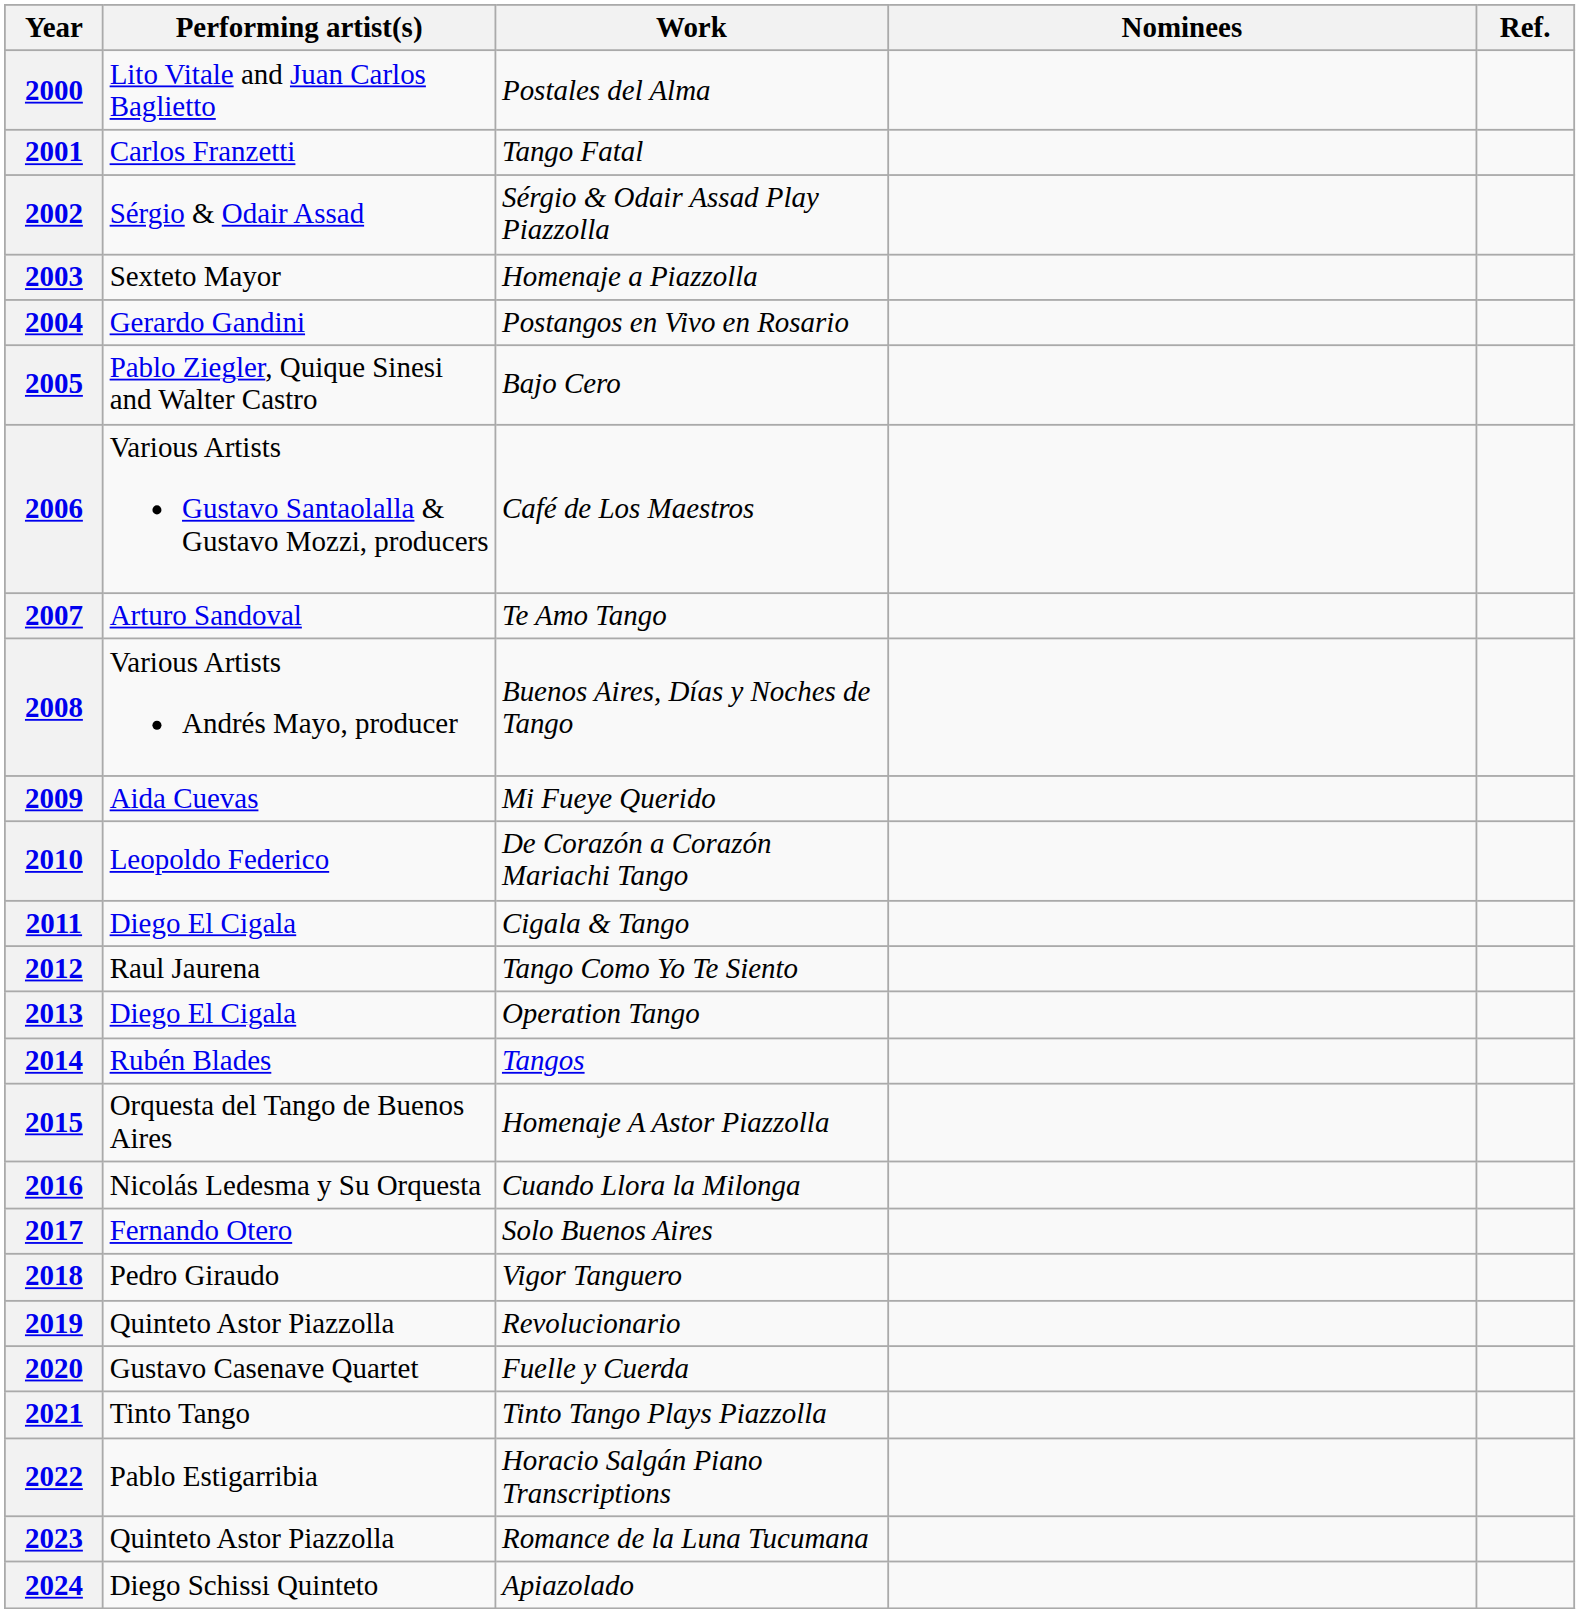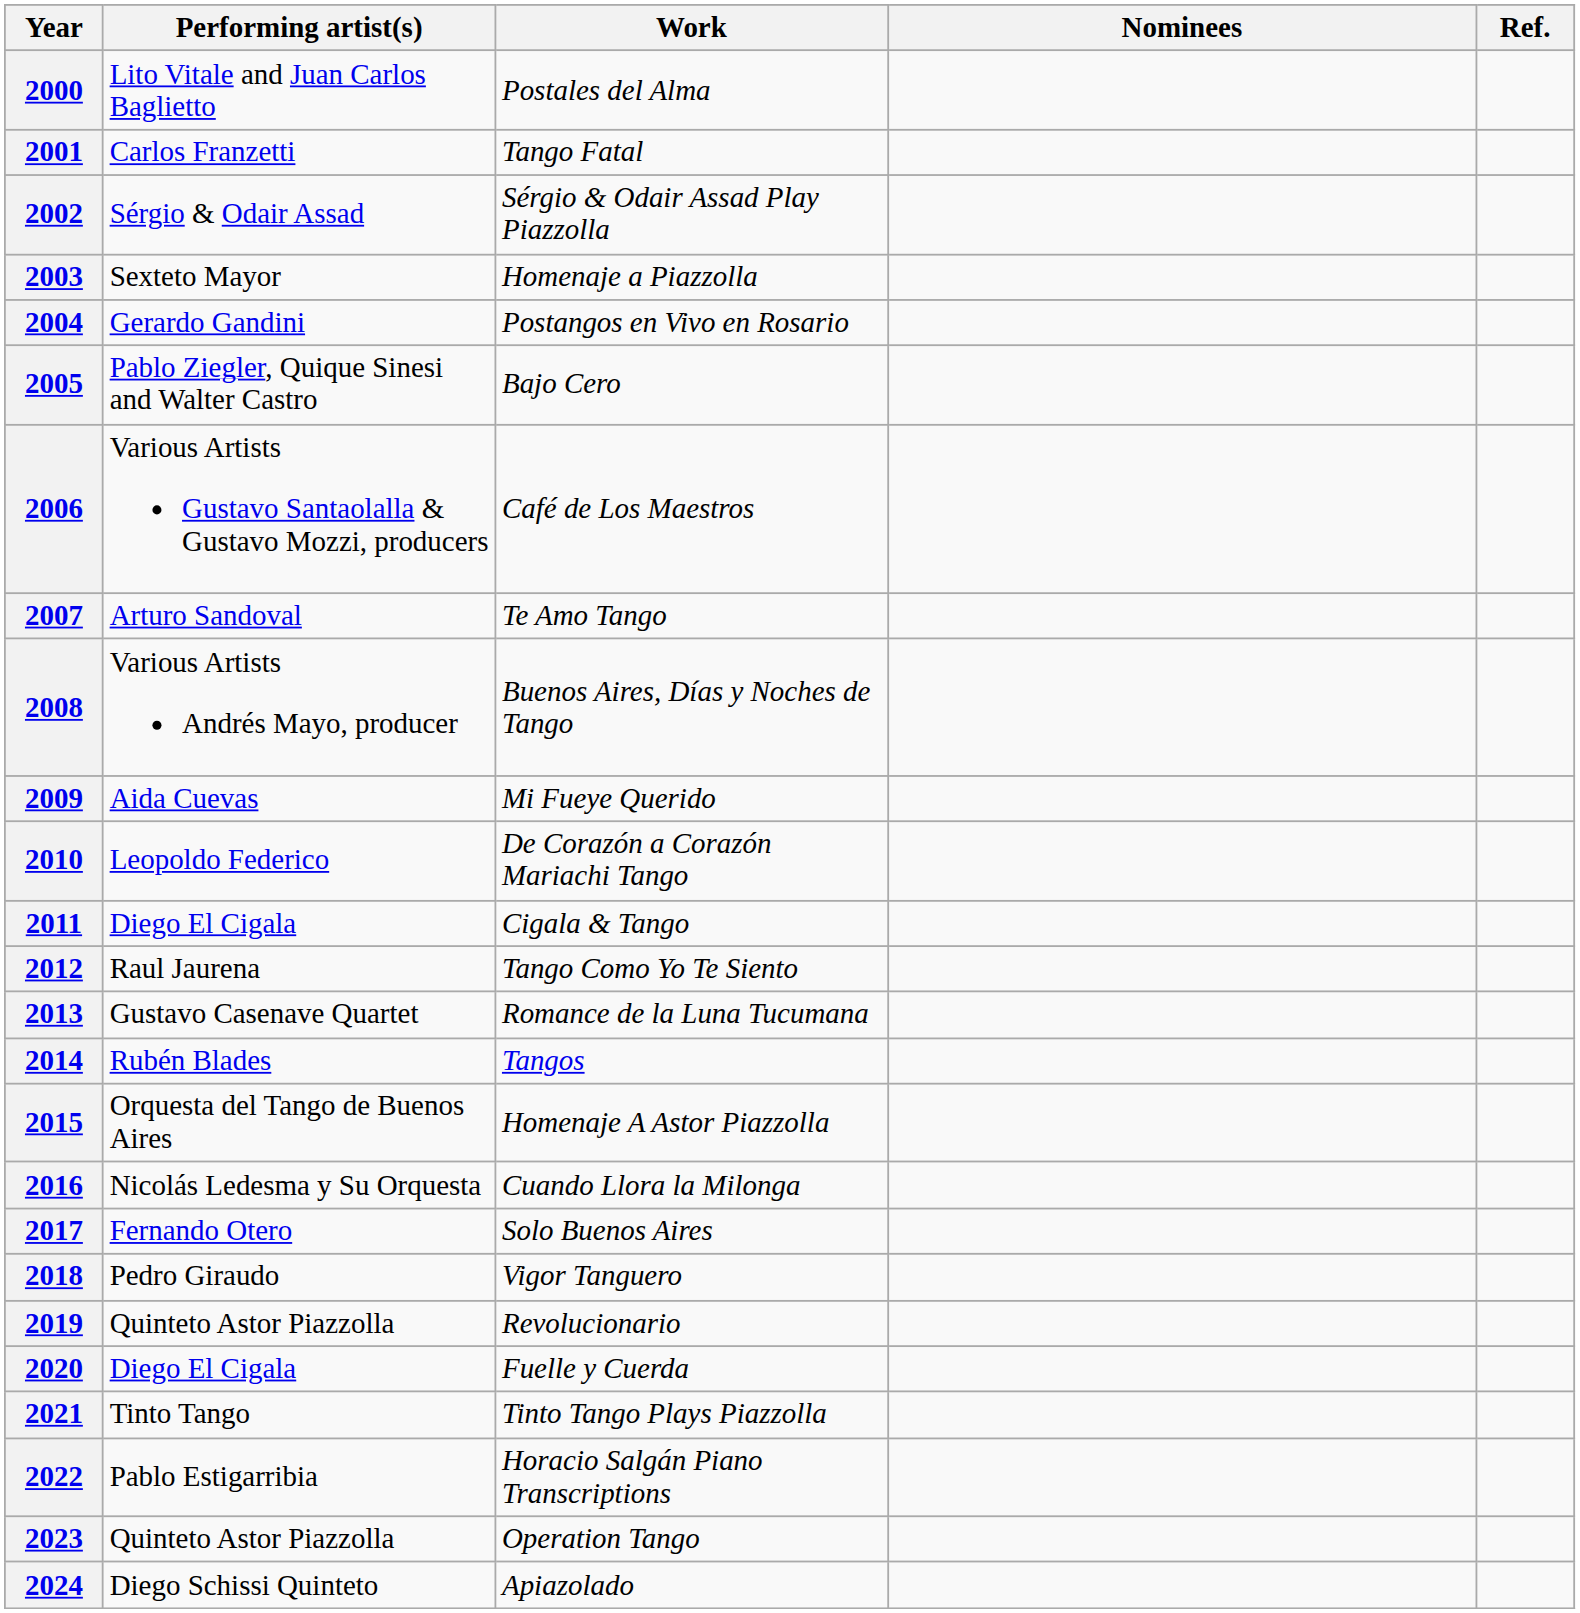(203, 1014) Diego El Cigala -> (264, 1014) Gustavo Casenave Quartet
(601, 1014) Operation Tango -> (685, 1014) Romance de la Luna Tucumana
(264, 1368) Gustavo Casenave Quartet -> (203, 1368) Diego El Cigala
(685, 1538) Romance de la Luna Tucumana -> (601, 1538) Operation Tango
